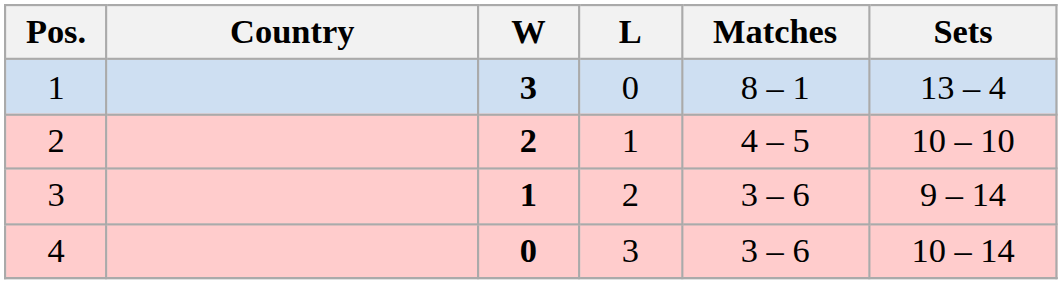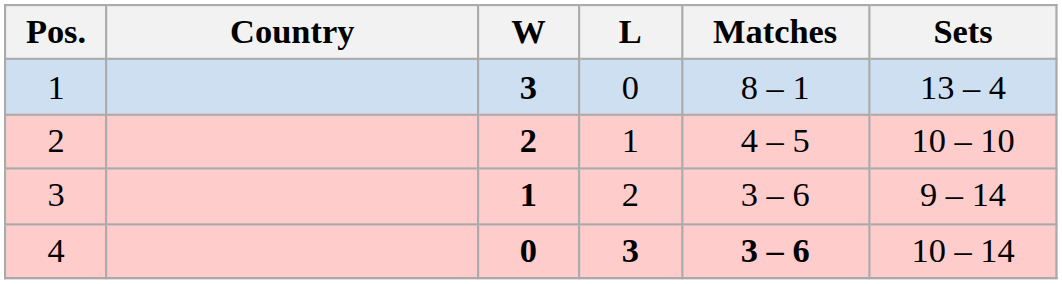(630, 250) normal -> (630, 250) bold
(775, 250) normal -> (775, 250) bold
